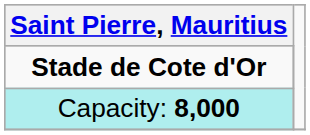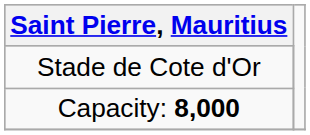(149, 66) bold -> (149, 66) normal
(149, 108) paleturquoise background -> (149, 108) no background
